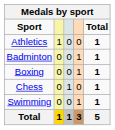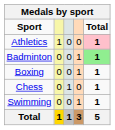(97, 41) no background -> (97, 41) pink background
(97, 56) no background -> (97, 56) lightgreen background
